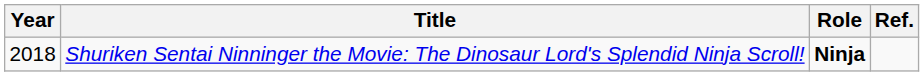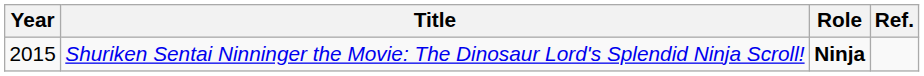(33, 53) 2018 -> (33, 53) 2015
